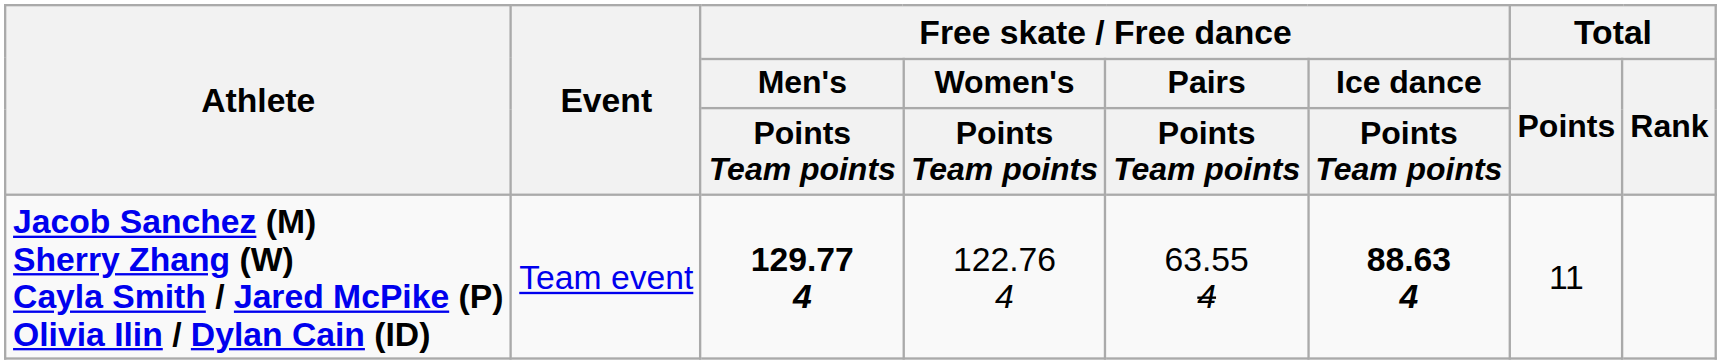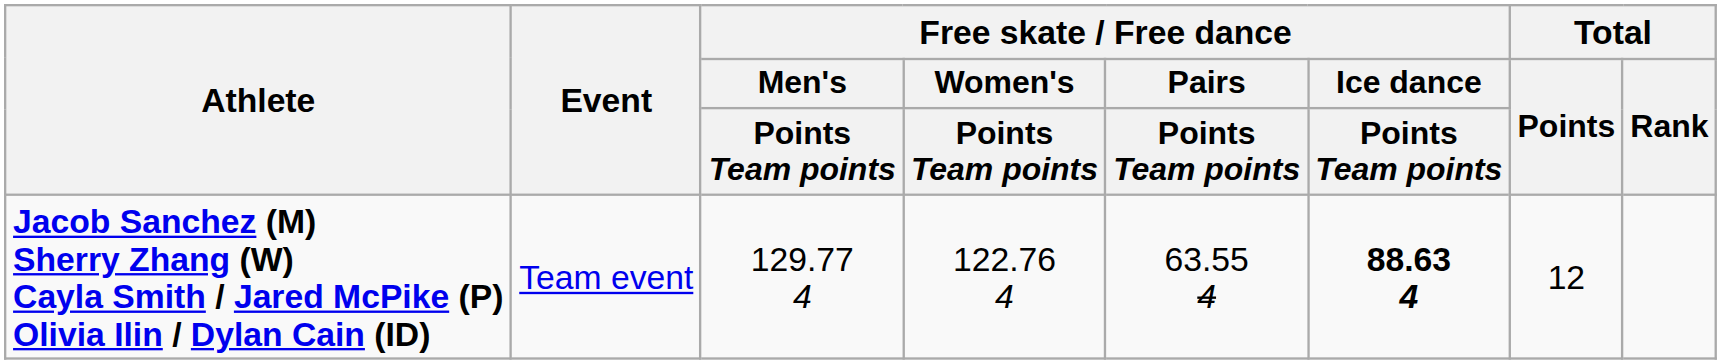(802, 277) bold -> (802, 277) normal
(1566, 277) 11 -> (1566, 277) 12
